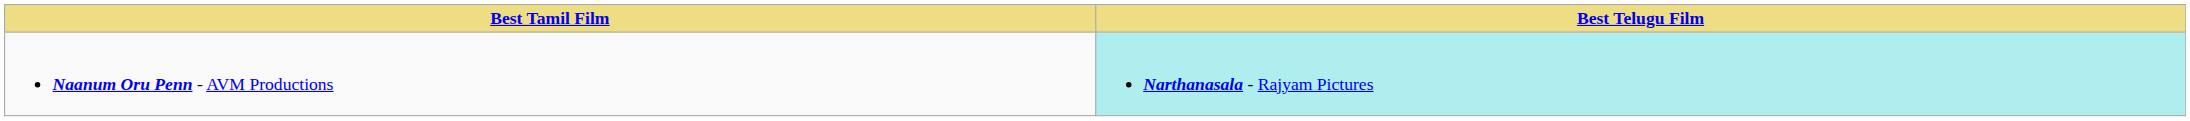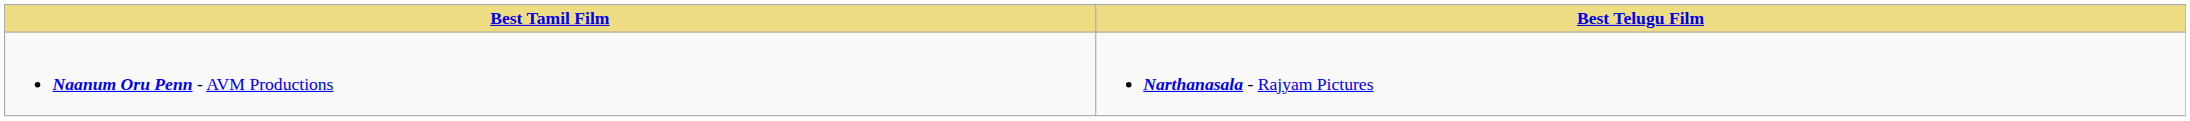(1641, 84) paleturquoise background -> (1641, 84) no background
